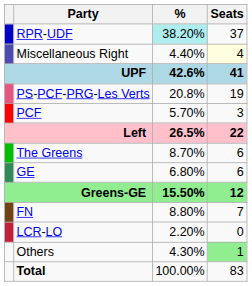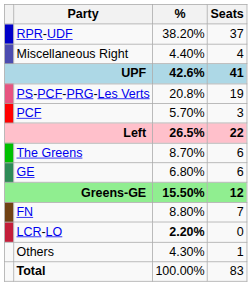(184, 34) paleturquoise background -> (184, 34) no background
(240, 53) lightyellow background -> (240, 53) no background
(187, 232) normal -> (187, 232) bold
(240, 251) lightgreen background -> (240, 251) no background
